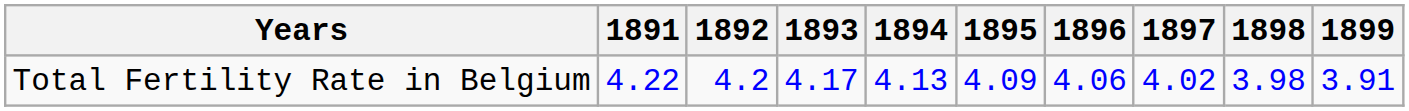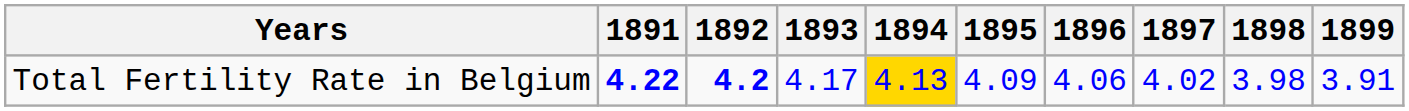(643, 81) normal -> (643, 81) bold
(741, 81) normal -> (741, 81) bold
(911, 81) no background -> (911, 81) gold background
